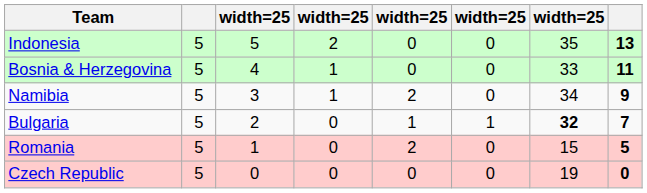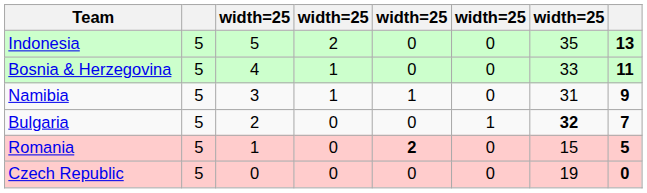(412, 95) 2 -> (412, 95) 1
(569, 95) 34 -> (569, 95) 31
(412, 122) 1 -> (412, 122) 0
(412, 148) normal -> (412, 148) bold
